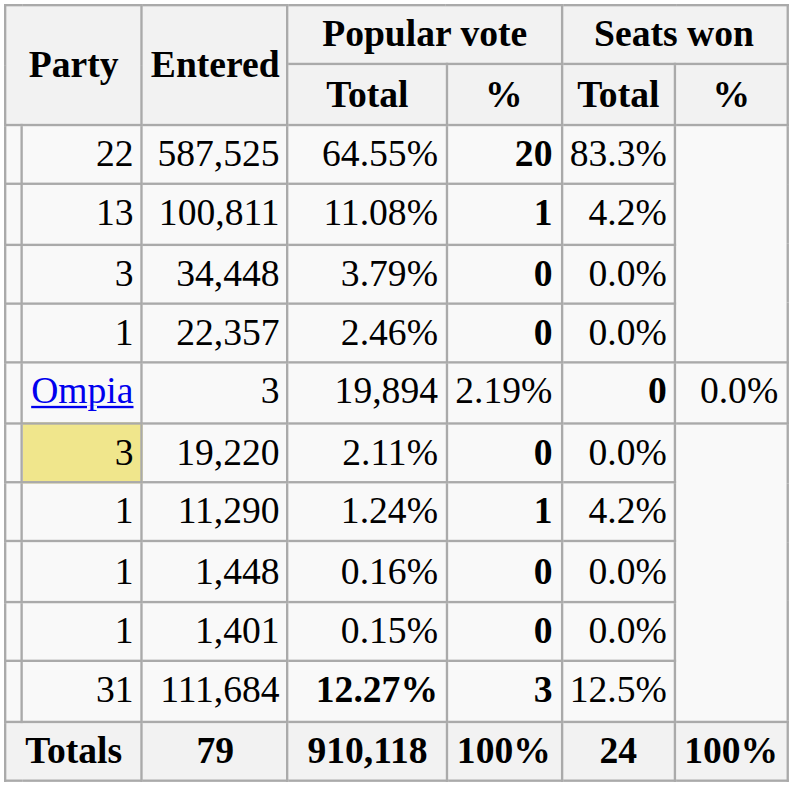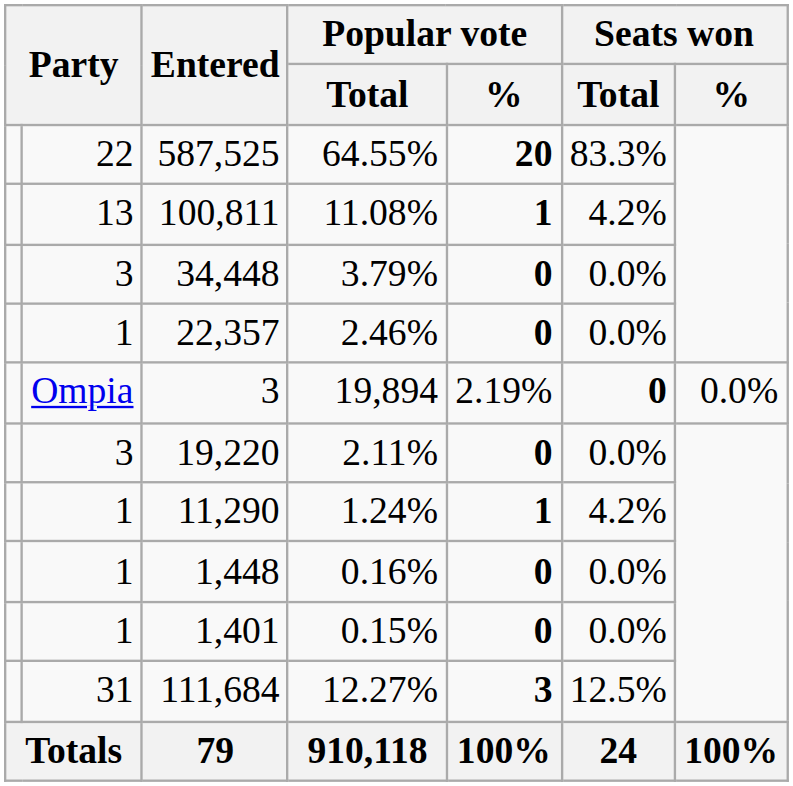(124, 451) khaki background -> (124, 451) no background
(377, 690) bold -> (380, 690) normal
